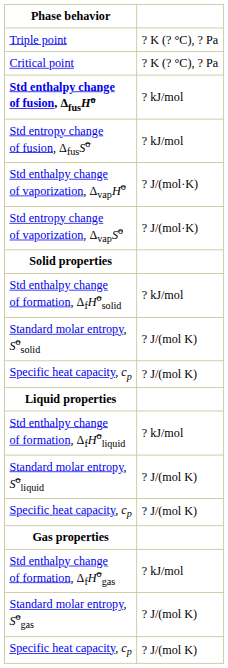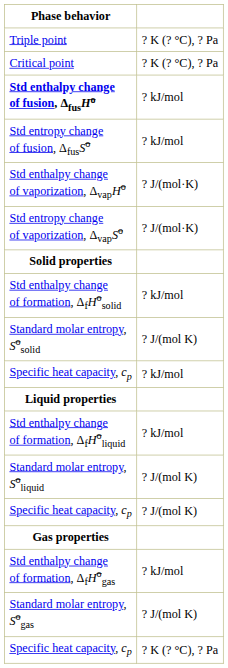(169, 374) ? J/(mol K) -> (162, 374) ? kJ/mol
(169, 649) ? J/(mol K) -> (180, 649) ? K (? °C), ? Pa
